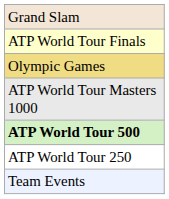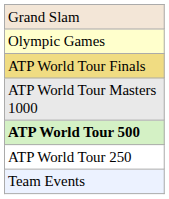(77, 41) ATP World Tour Finals -> (57, 41) Olympic Games
(57, 66) Olympic Games -> (77, 66) ATP World Tour Finals
